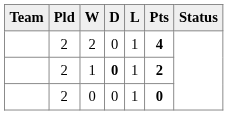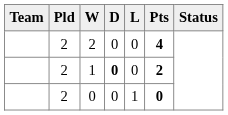(135, 44) 1 -> (135, 44) 0
(135, 70) 1 -> (135, 70) 0
